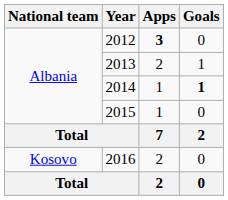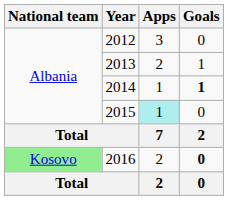(159, 40) bold -> (159, 40) normal
(159, 111) no background -> (159, 111) paleturquoise background
(53, 159) no background -> (53, 159) lightgreen background
(201, 159) normal -> (201, 159) bold
